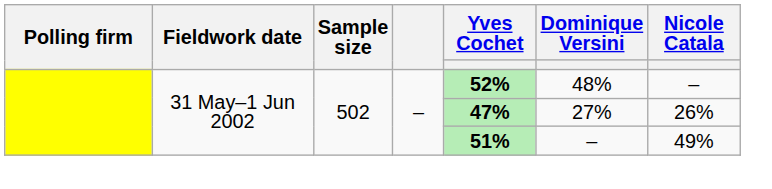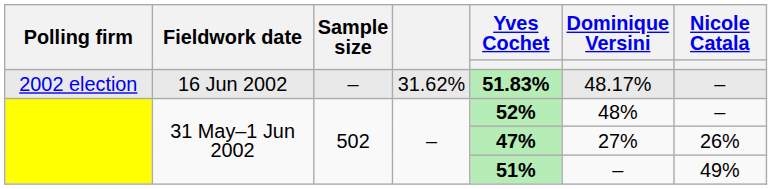+ row: (78, 84)
